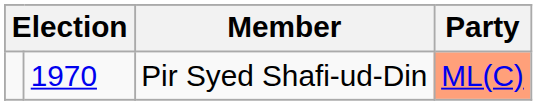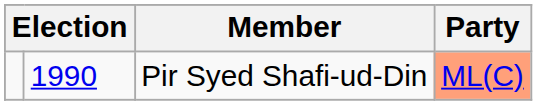(64, 75) 1970 -> (64, 75) 1990
